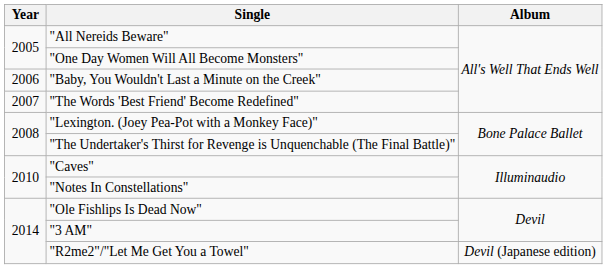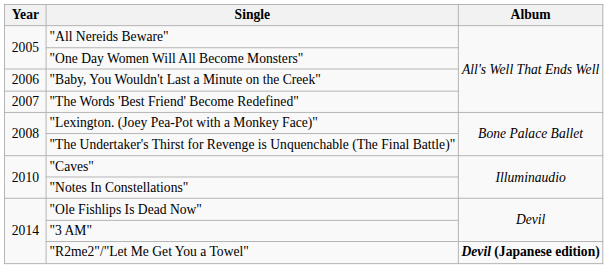(530, 252) normal -> (531, 252) bold
